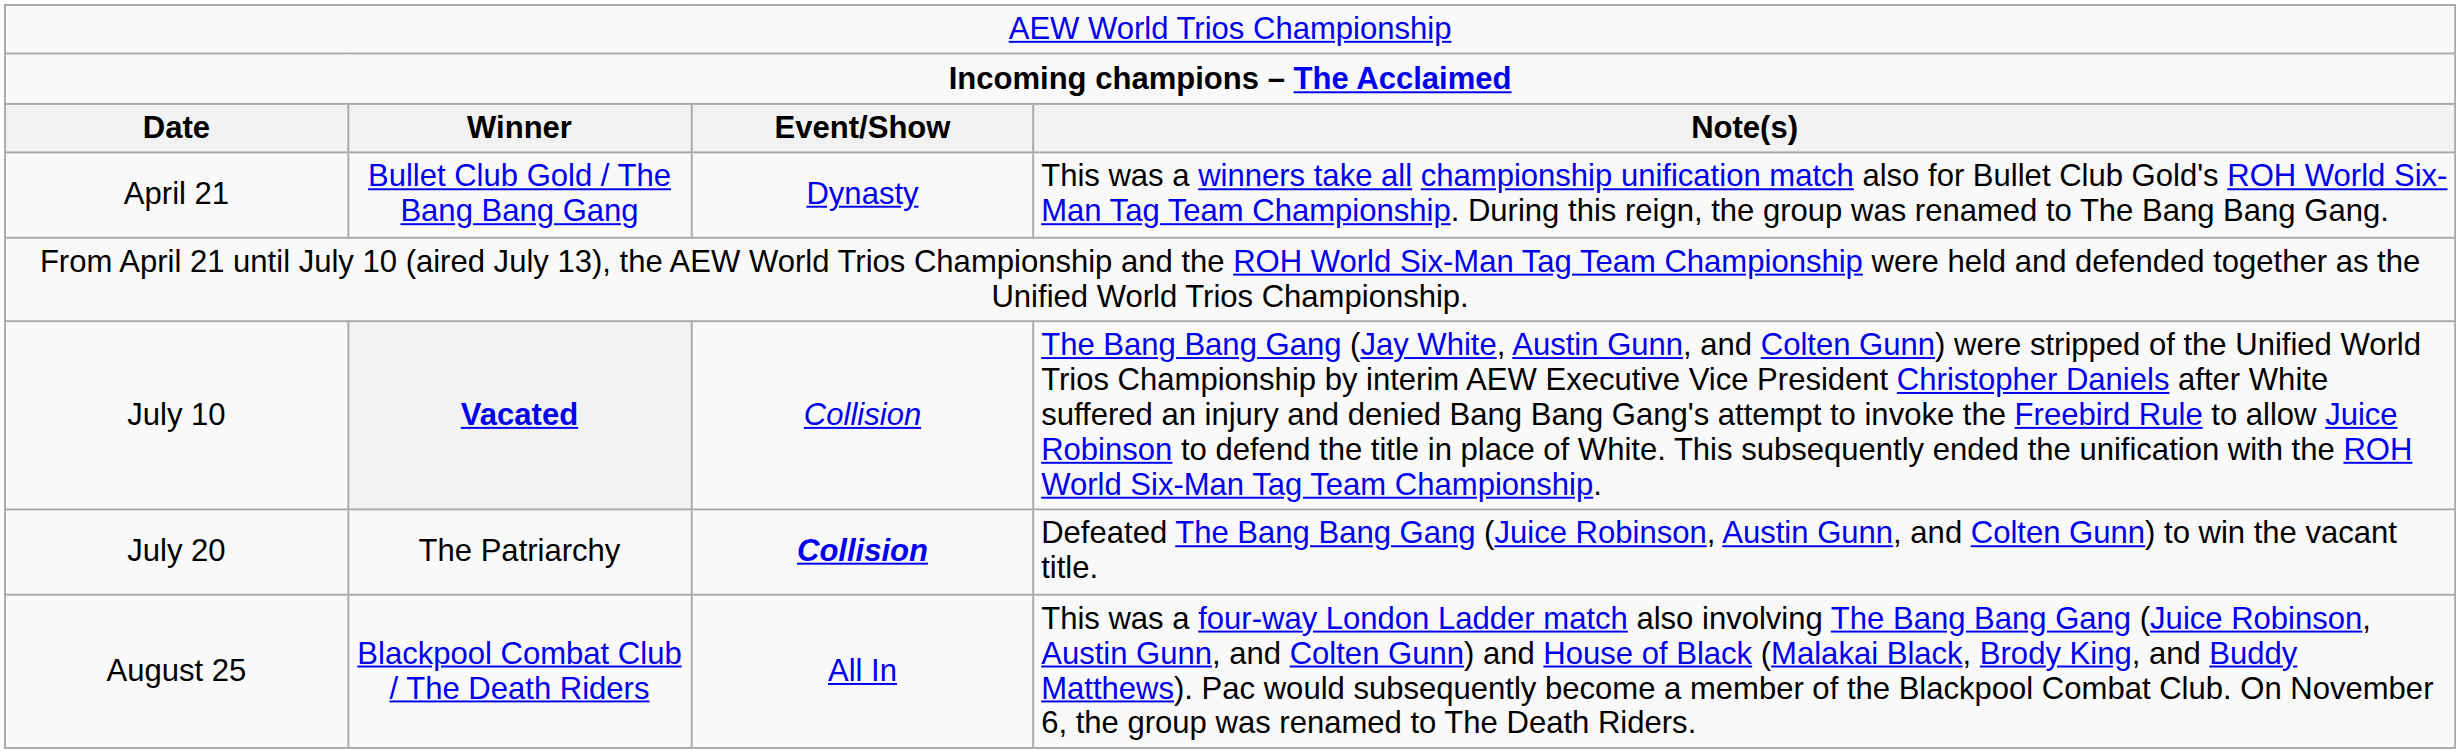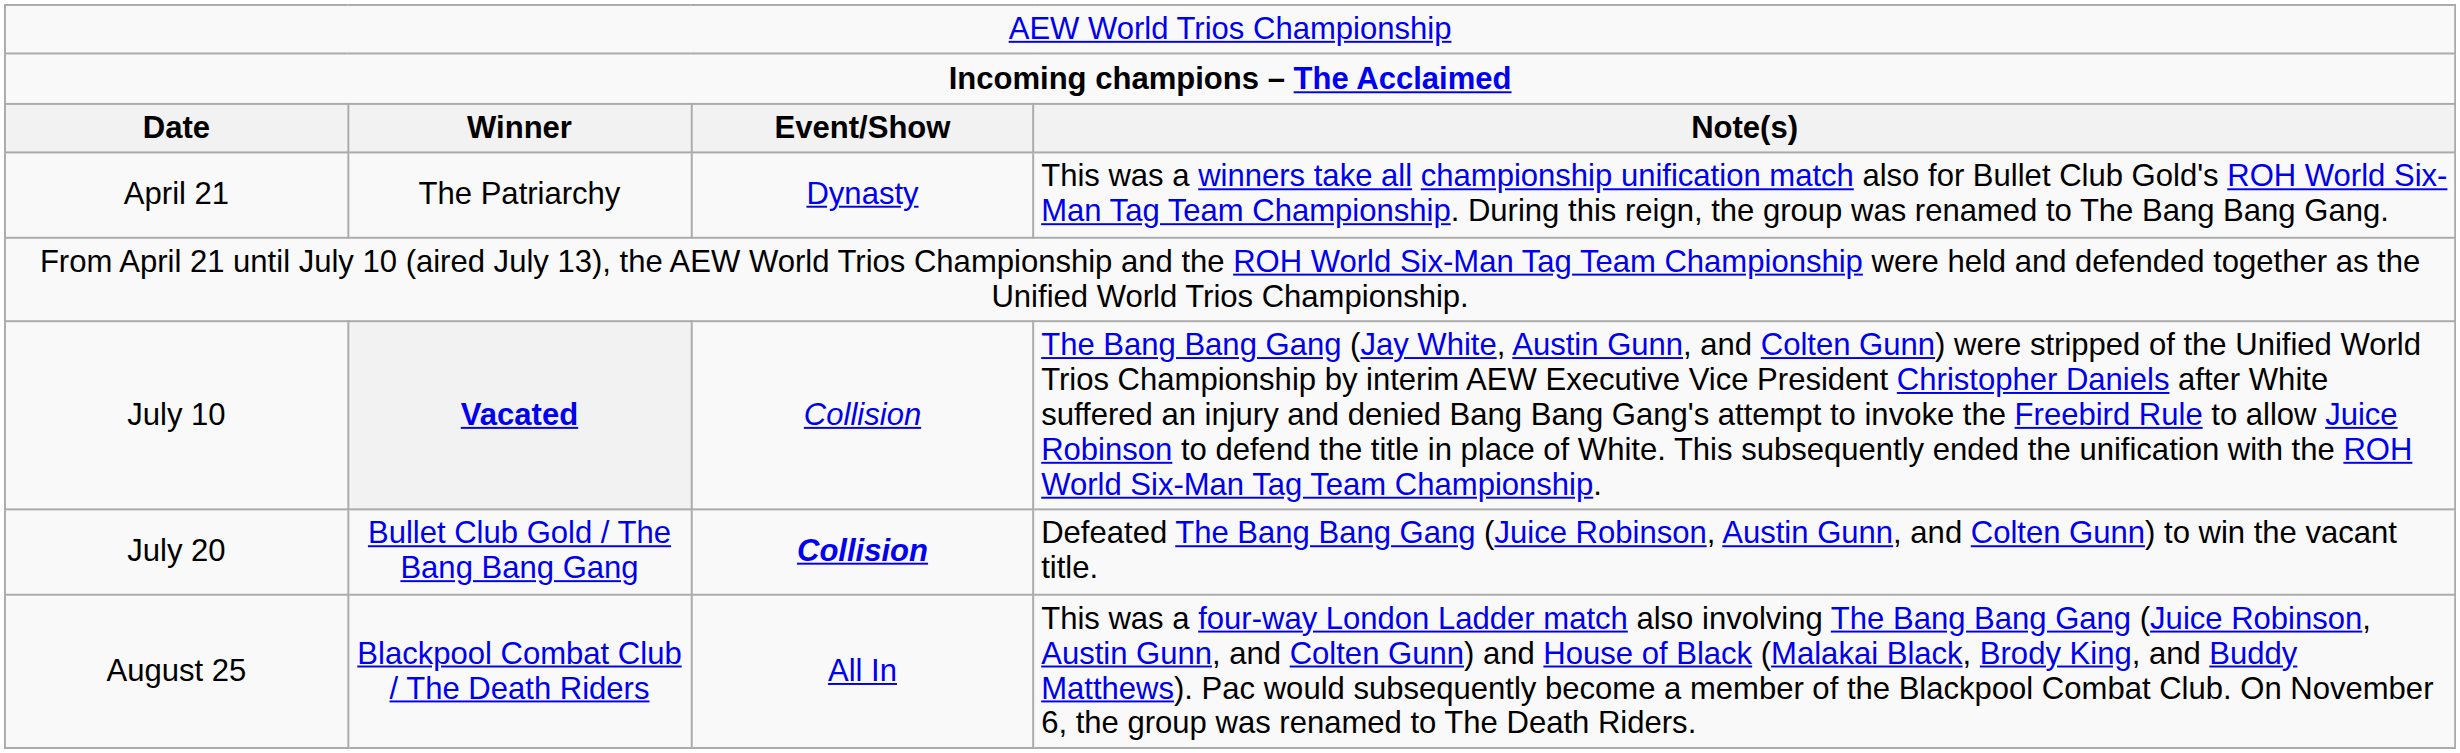(519, 194) Bullet Club Gold / The Bang Bang Gang -> (519, 194) The Patriarchy
(519, 551) The Patriarchy -> (519, 551) Bullet Club Gold / The Bang Bang Gang
